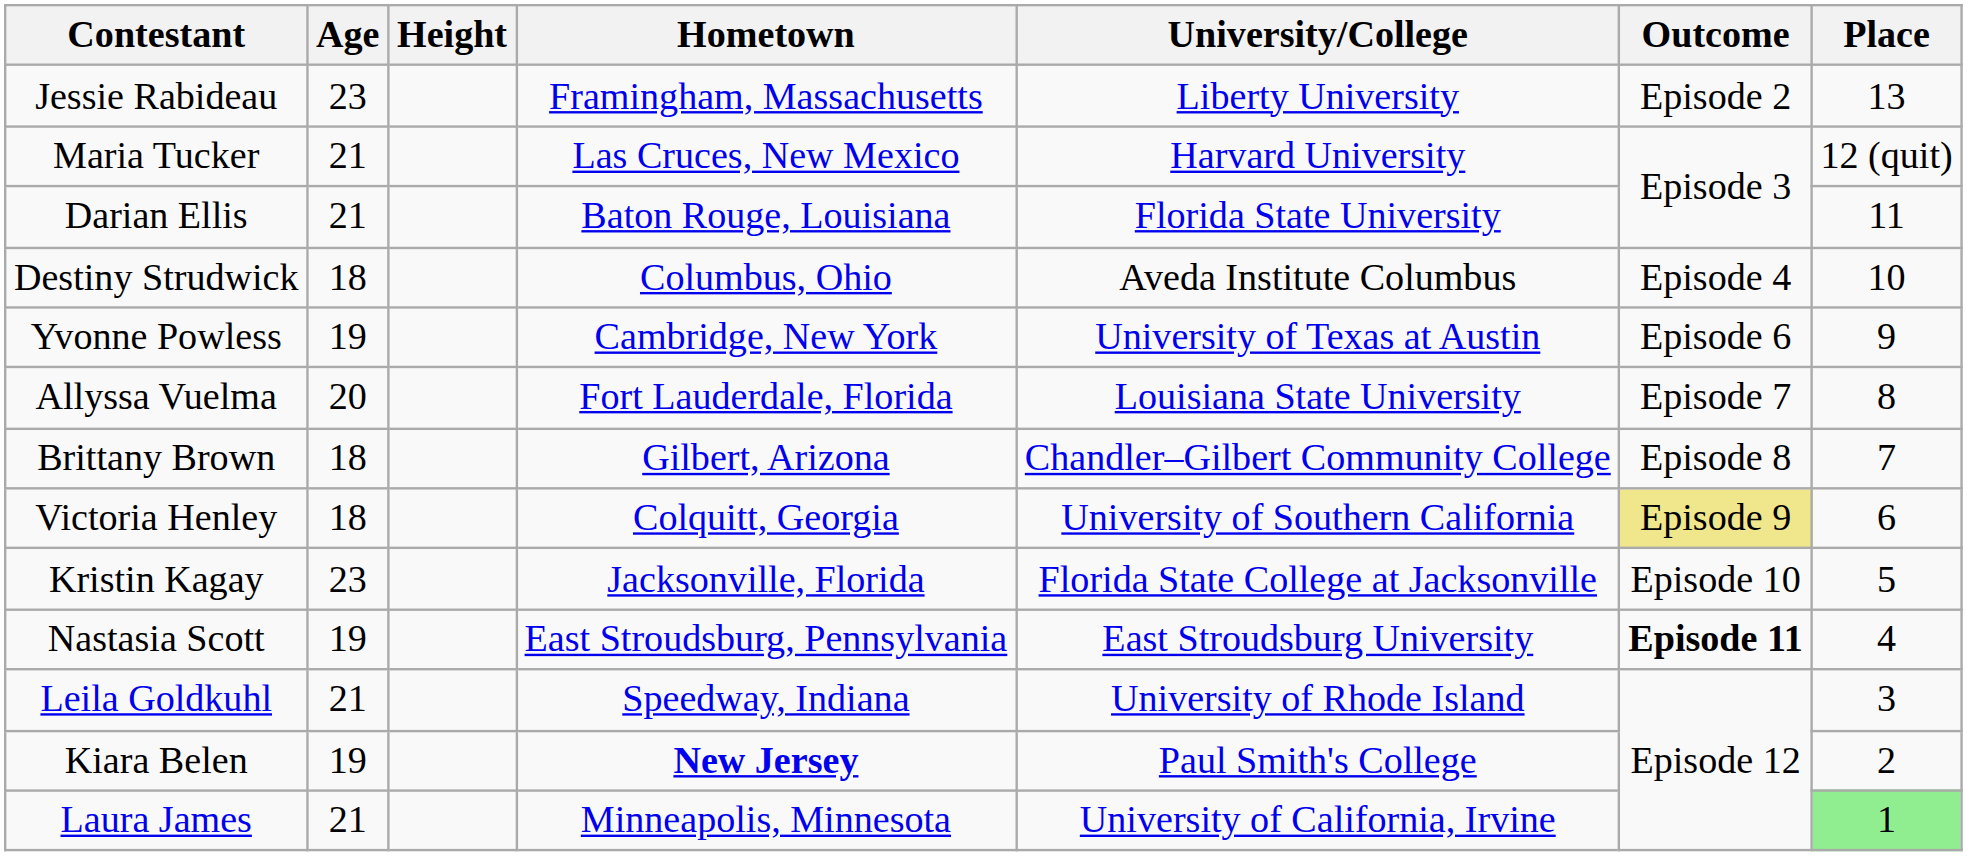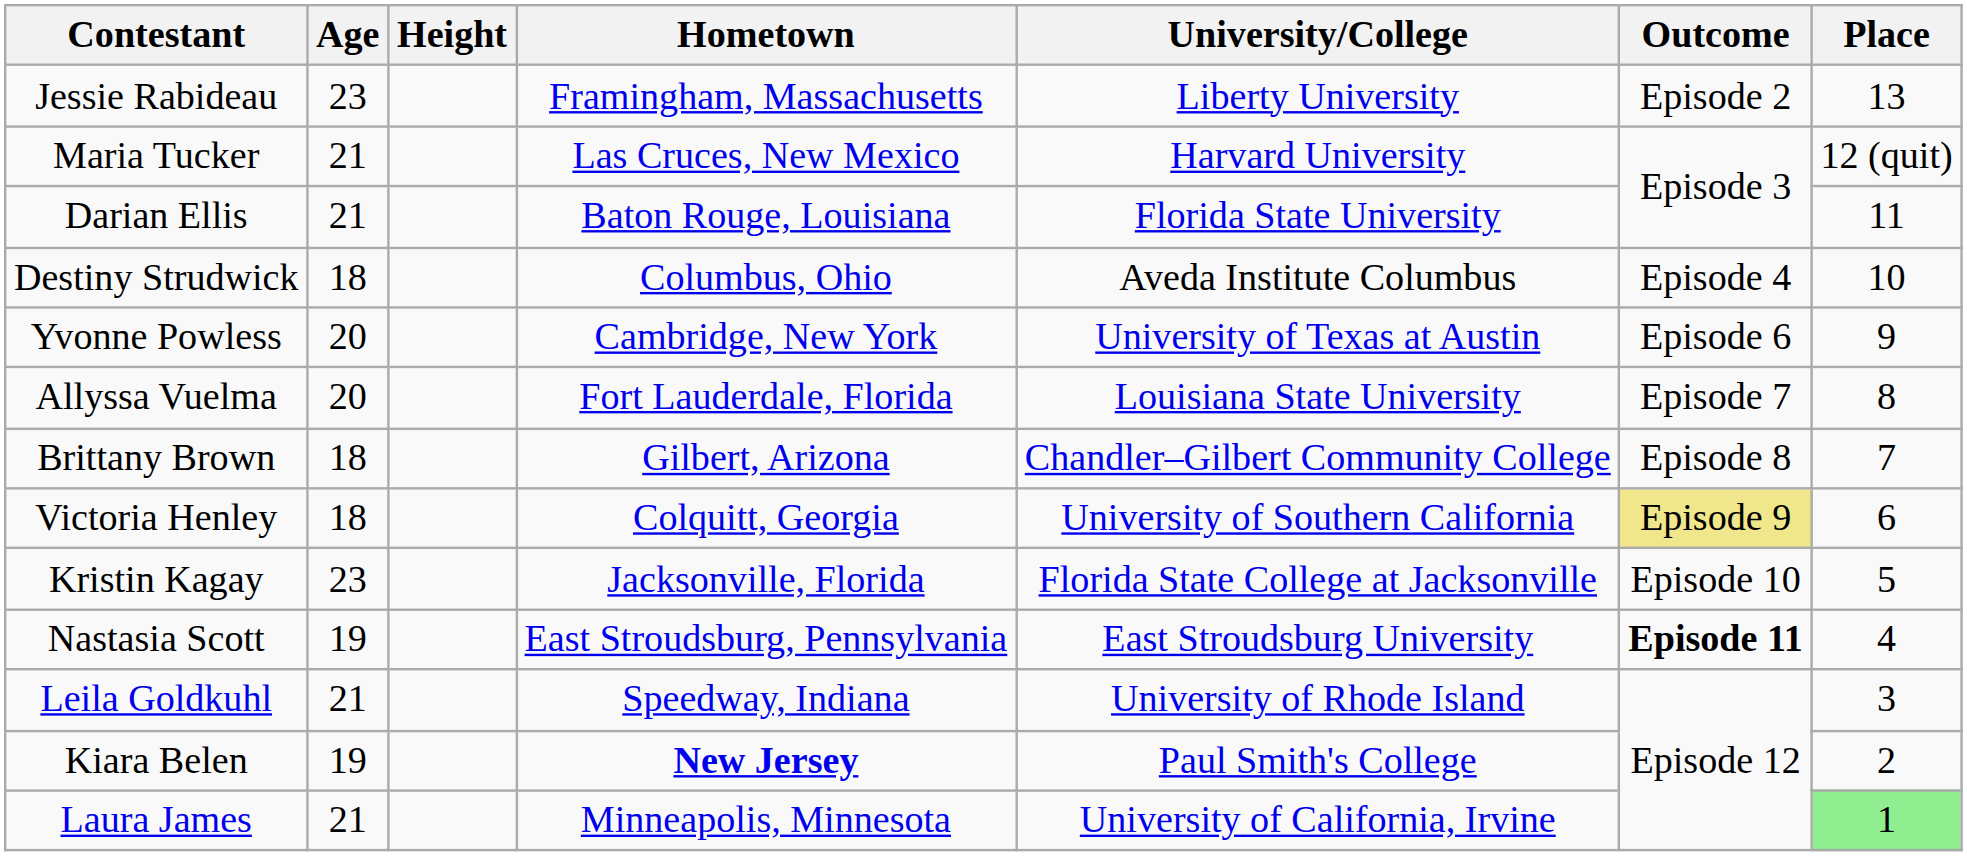(348, 336) 19 -> (348, 336) 20
